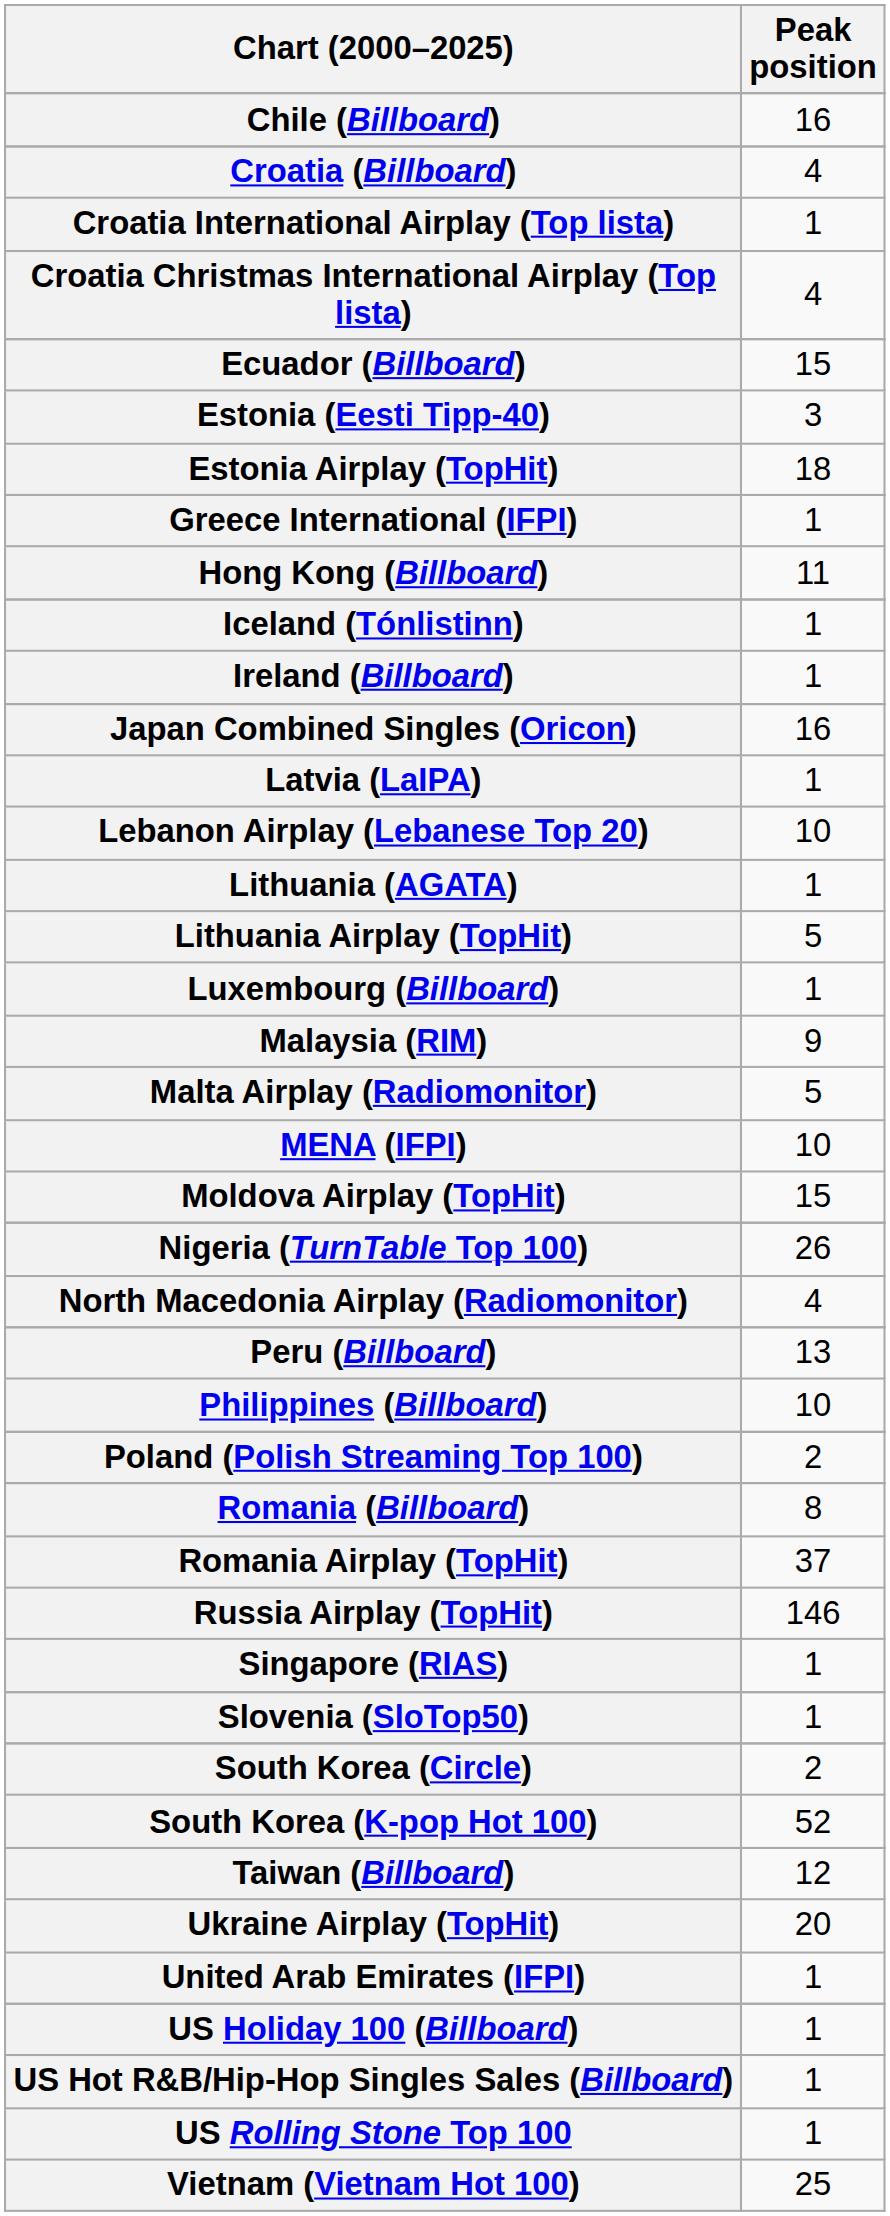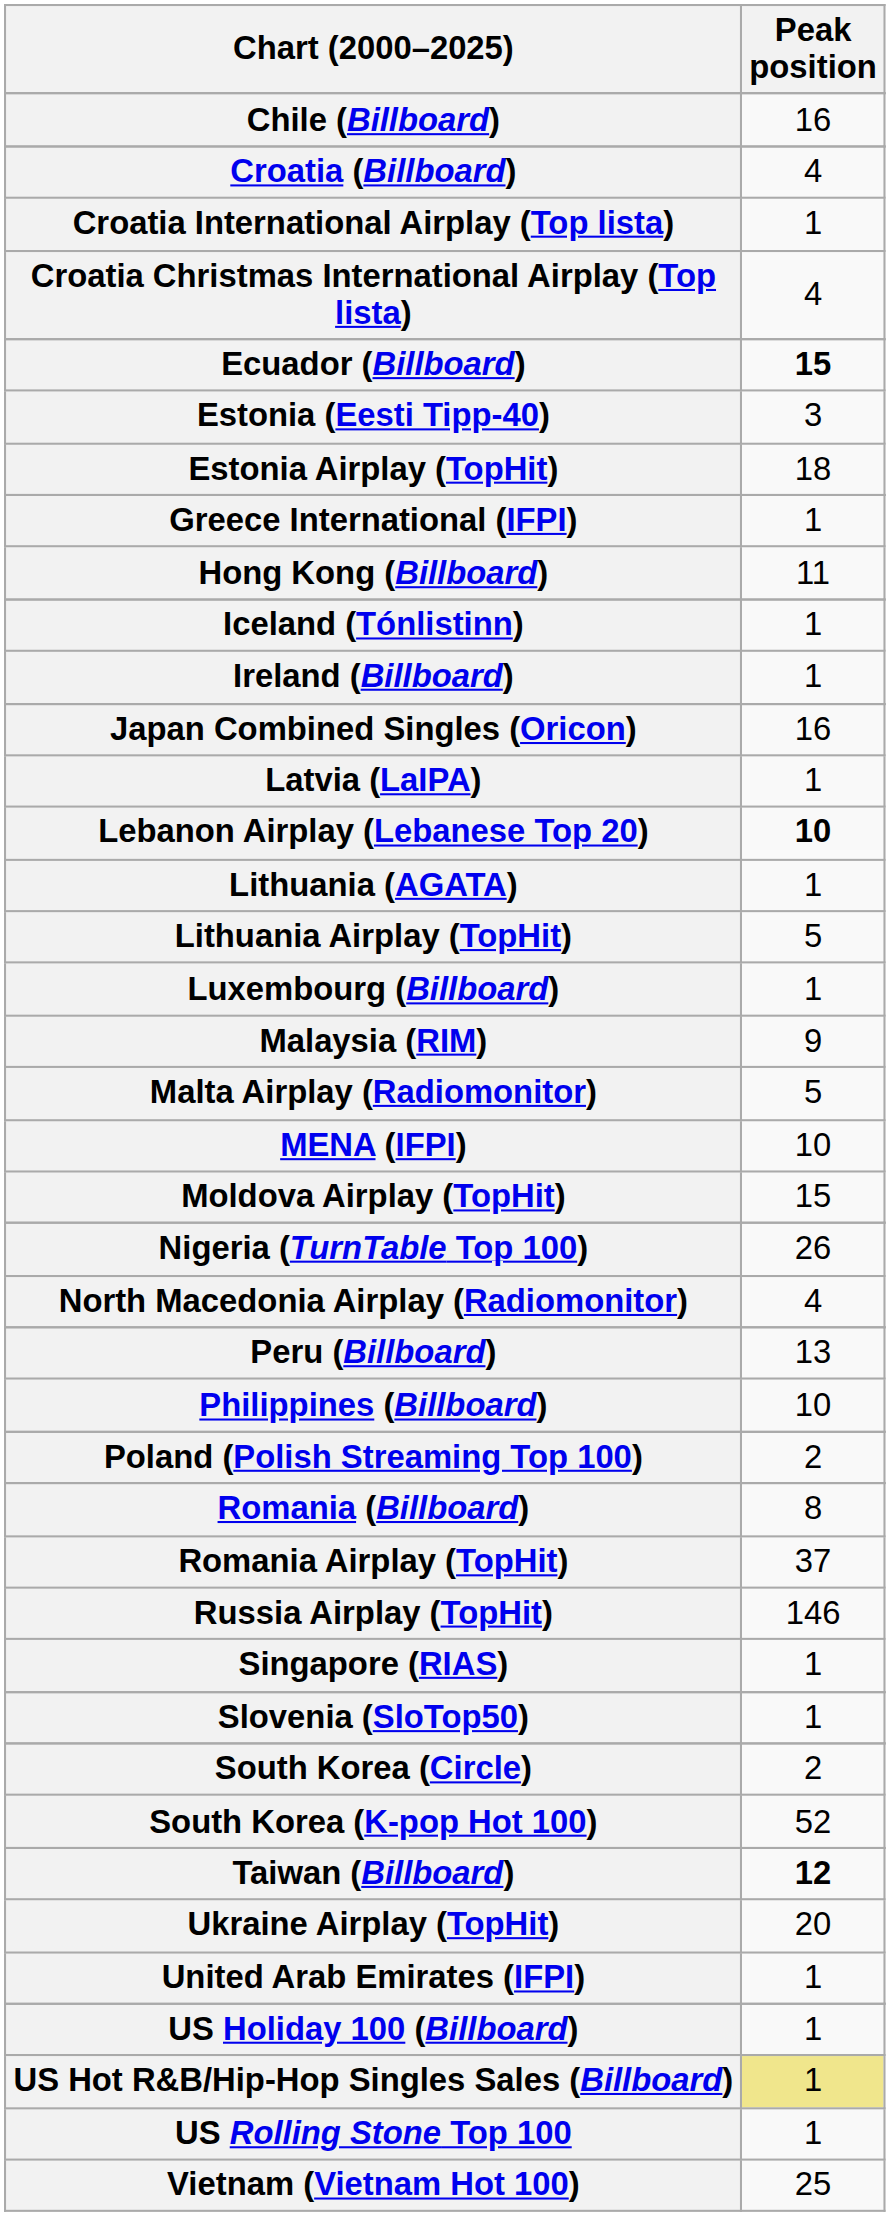(813, 364) normal -> (813, 364) bold
(813, 832) normal -> (813, 832) bold
(813, 1872) normal -> (813, 1872) bold
(813, 2081) no background -> (813, 2081) khaki background
